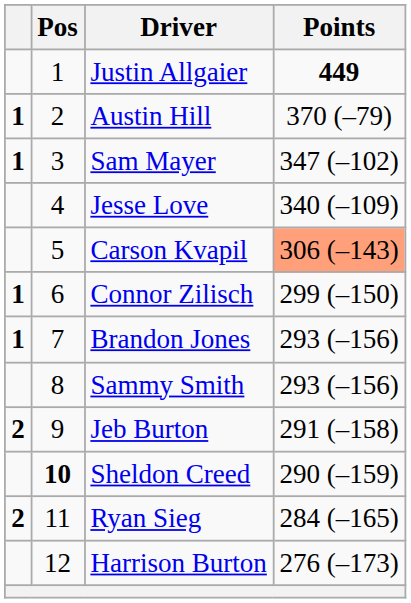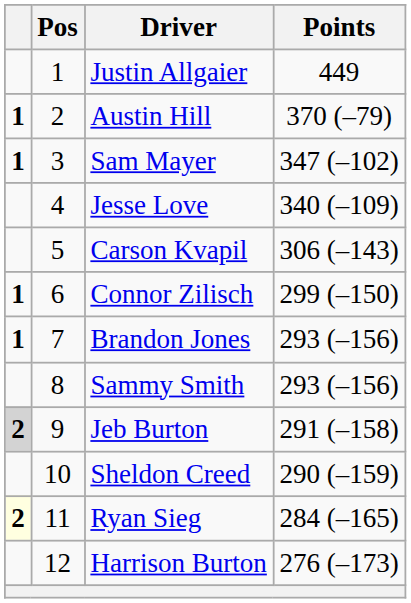(339, 71) bold -> (339, 71) normal
(339, 250) lightsalmon background -> (339, 250) no background
(18, 428) no background -> (18, 428) lightgrey background
(58, 473) bold -> (58, 473) normal
(18, 517) no background -> (18, 517) lightyellow background
